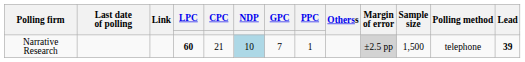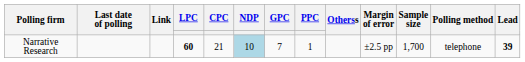(379, 46) lightgrey background -> (379, 46) no background
(413, 46) 1,500 -> (413, 46) 1,700
